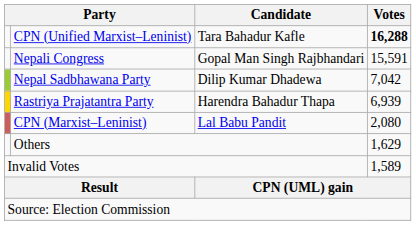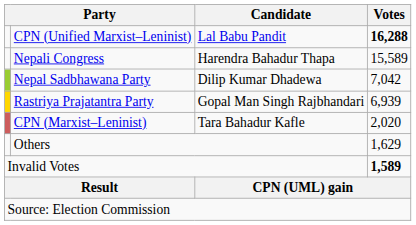(251, 36) Tara Bahadur Kafle -> (242, 36) Lal Babu Pandit
(281, 58) Gopal Man Singh Rajbhandari -> (266, 58) Harendra Bahadur Thapa
(389, 58) 15,591 -> (389, 58) 15,589
(266, 101) Harendra Bahadur Thapa -> (281, 101) Gopal Man Singh Rajbhandari
(242, 123) Lal Babu Pandit -> (251, 123) Tara Bahadur Kafle
(386, 123) 2,080 -> (386, 123) 2,020
(386, 166) normal -> (386, 166) bold
